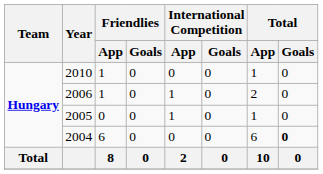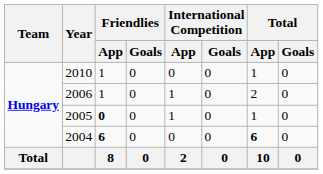(102, 115) normal -> (102, 115) bold
(102, 136) normal -> (102, 136) bold
(254, 136) normal -> (254, 136) bold
(285, 136) bold -> (285, 136) normal
